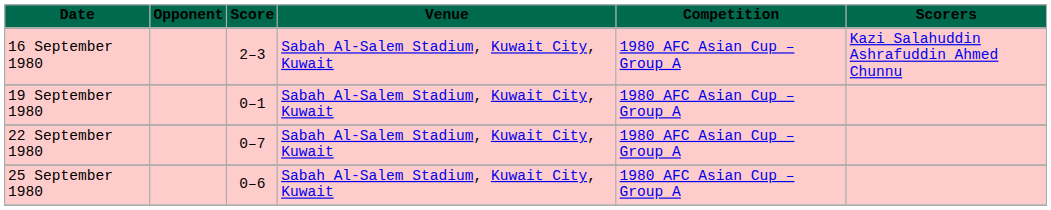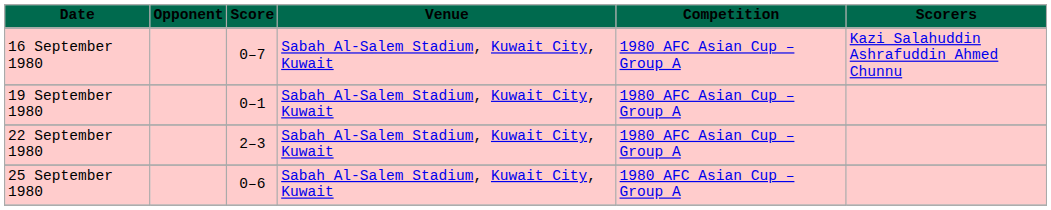(252, 57) 2–3 -> (252, 57) 0–7
(252, 145) 0–7 -> (252, 145) 2–3
